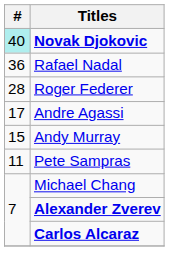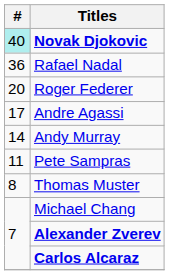(16, 89) 28 -> (16, 89) 20
(16, 137) 15 -> (16, 137) 14
+ row: (87, 185)
